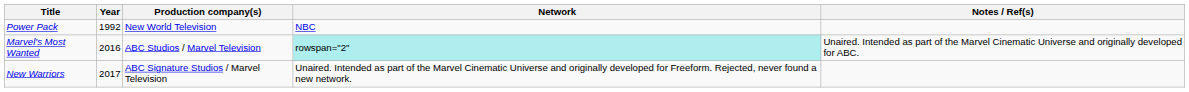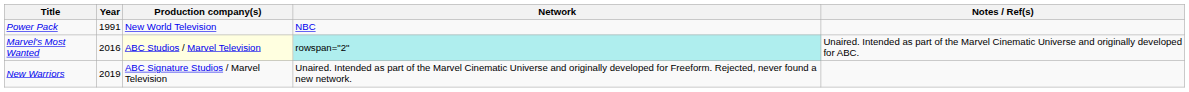(110, 27) 1992 -> (110, 27) 1991
(193, 47) no background -> (193, 47) lightyellow background
(110, 73) 2017 -> (110, 73) 2019
